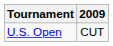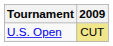(92, 32) no background -> (92, 32) khaki background
